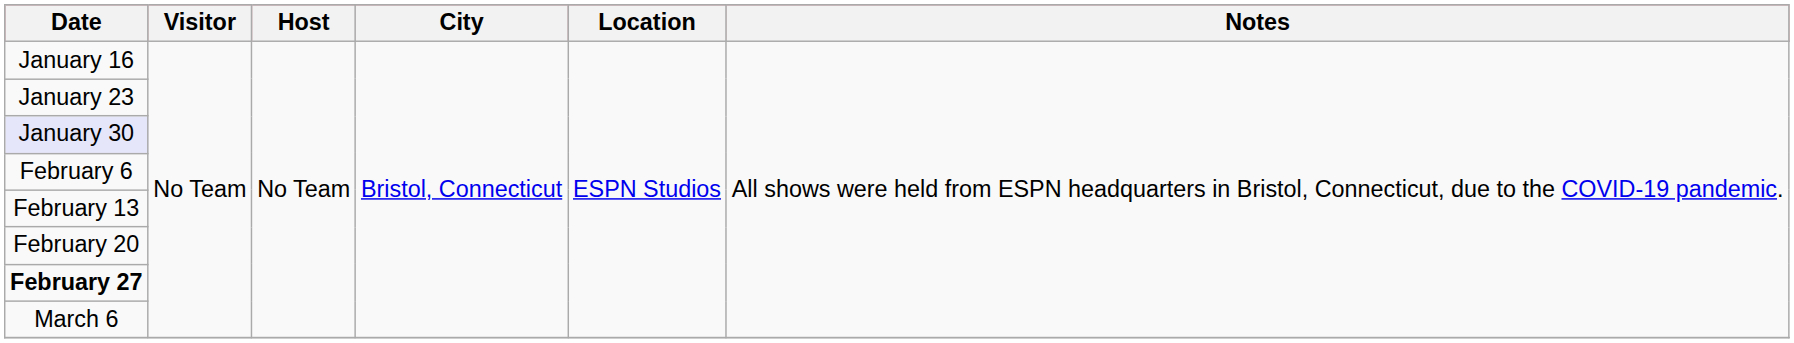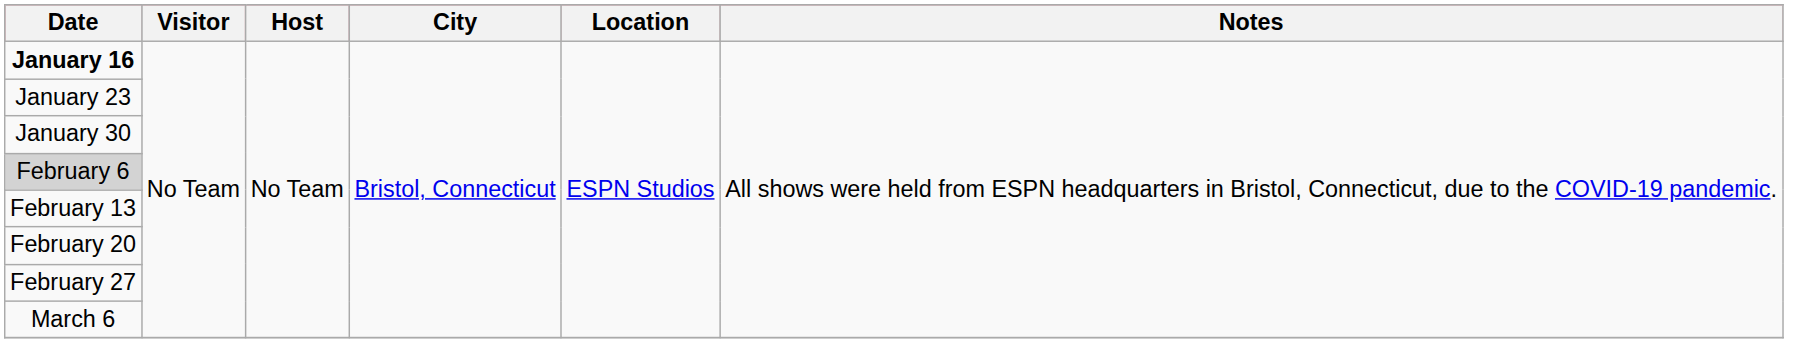(76, 60) normal -> (73, 60) bold
(76, 134) lavender background -> (73, 134) no background
(76, 171) no background -> (73, 171) lightgrey background
(76, 282) bold -> (73, 282) normal
